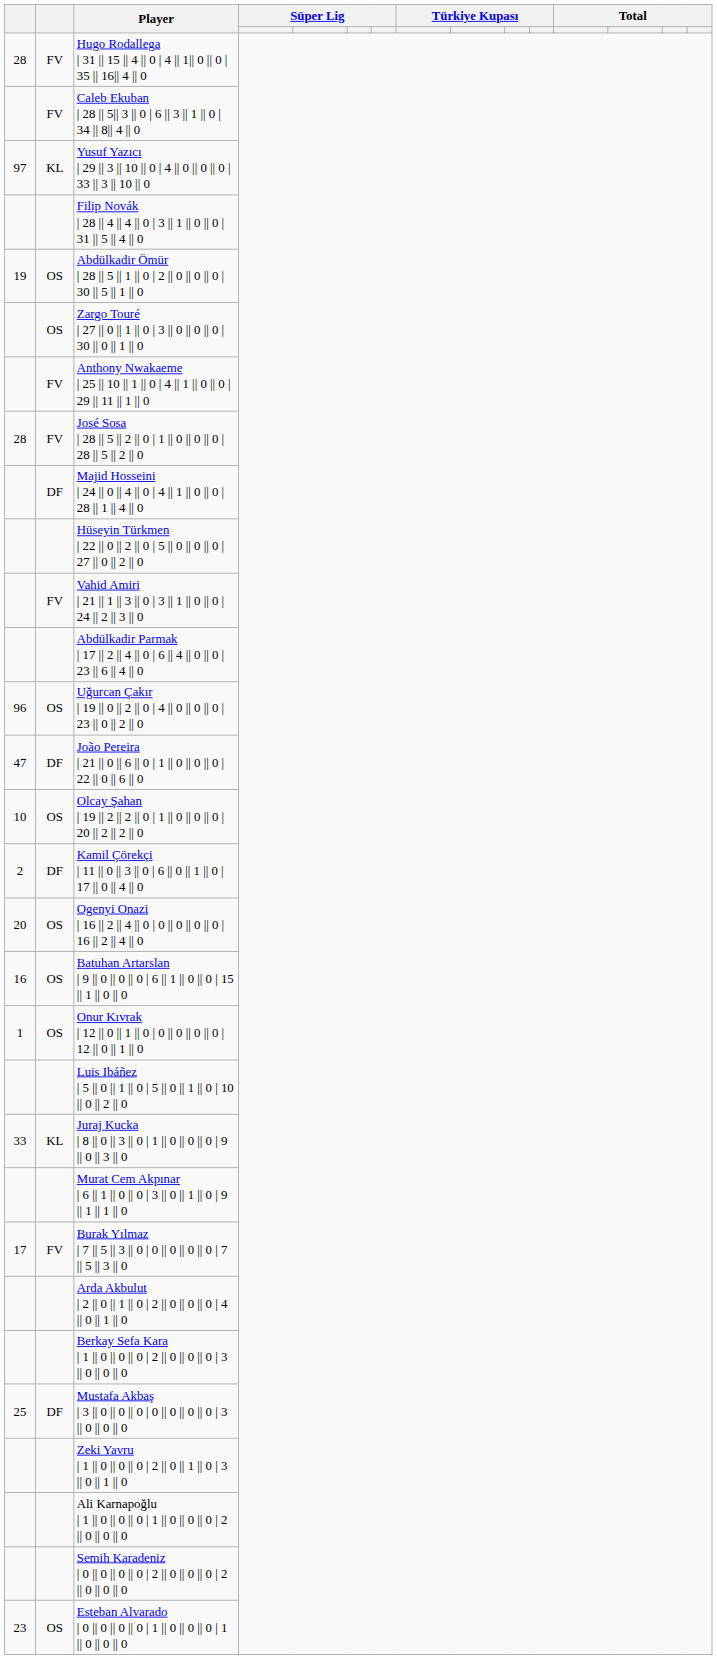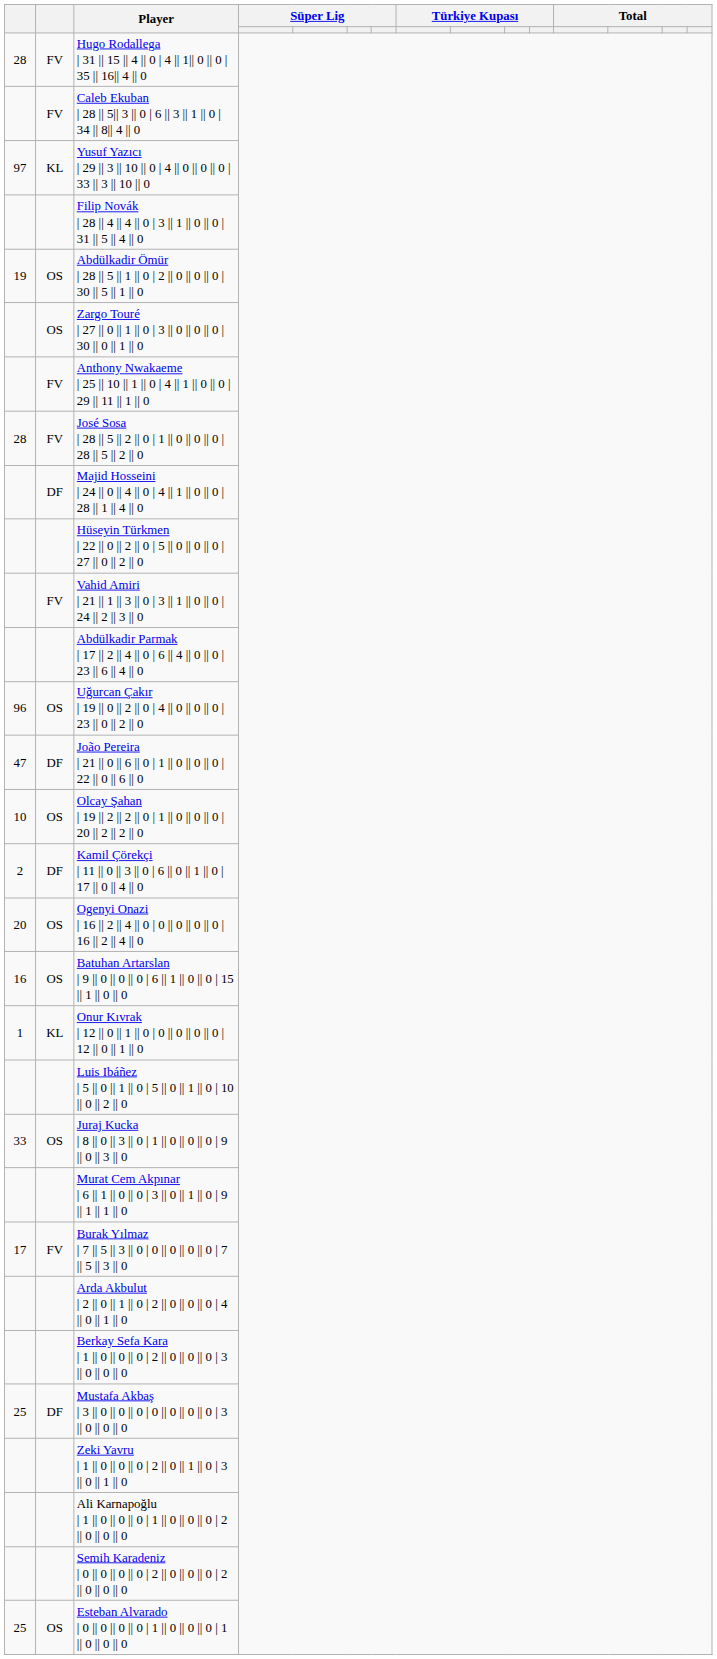(55, 1033) OS -> (55, 1033) KL
(55, 1141) KL -> (55, 1141) OS
(20, 1628) 23 -> (20, 1628) 25
